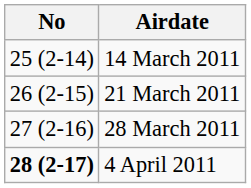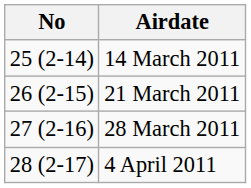(52, 164) bold -> (52, 164) normal
